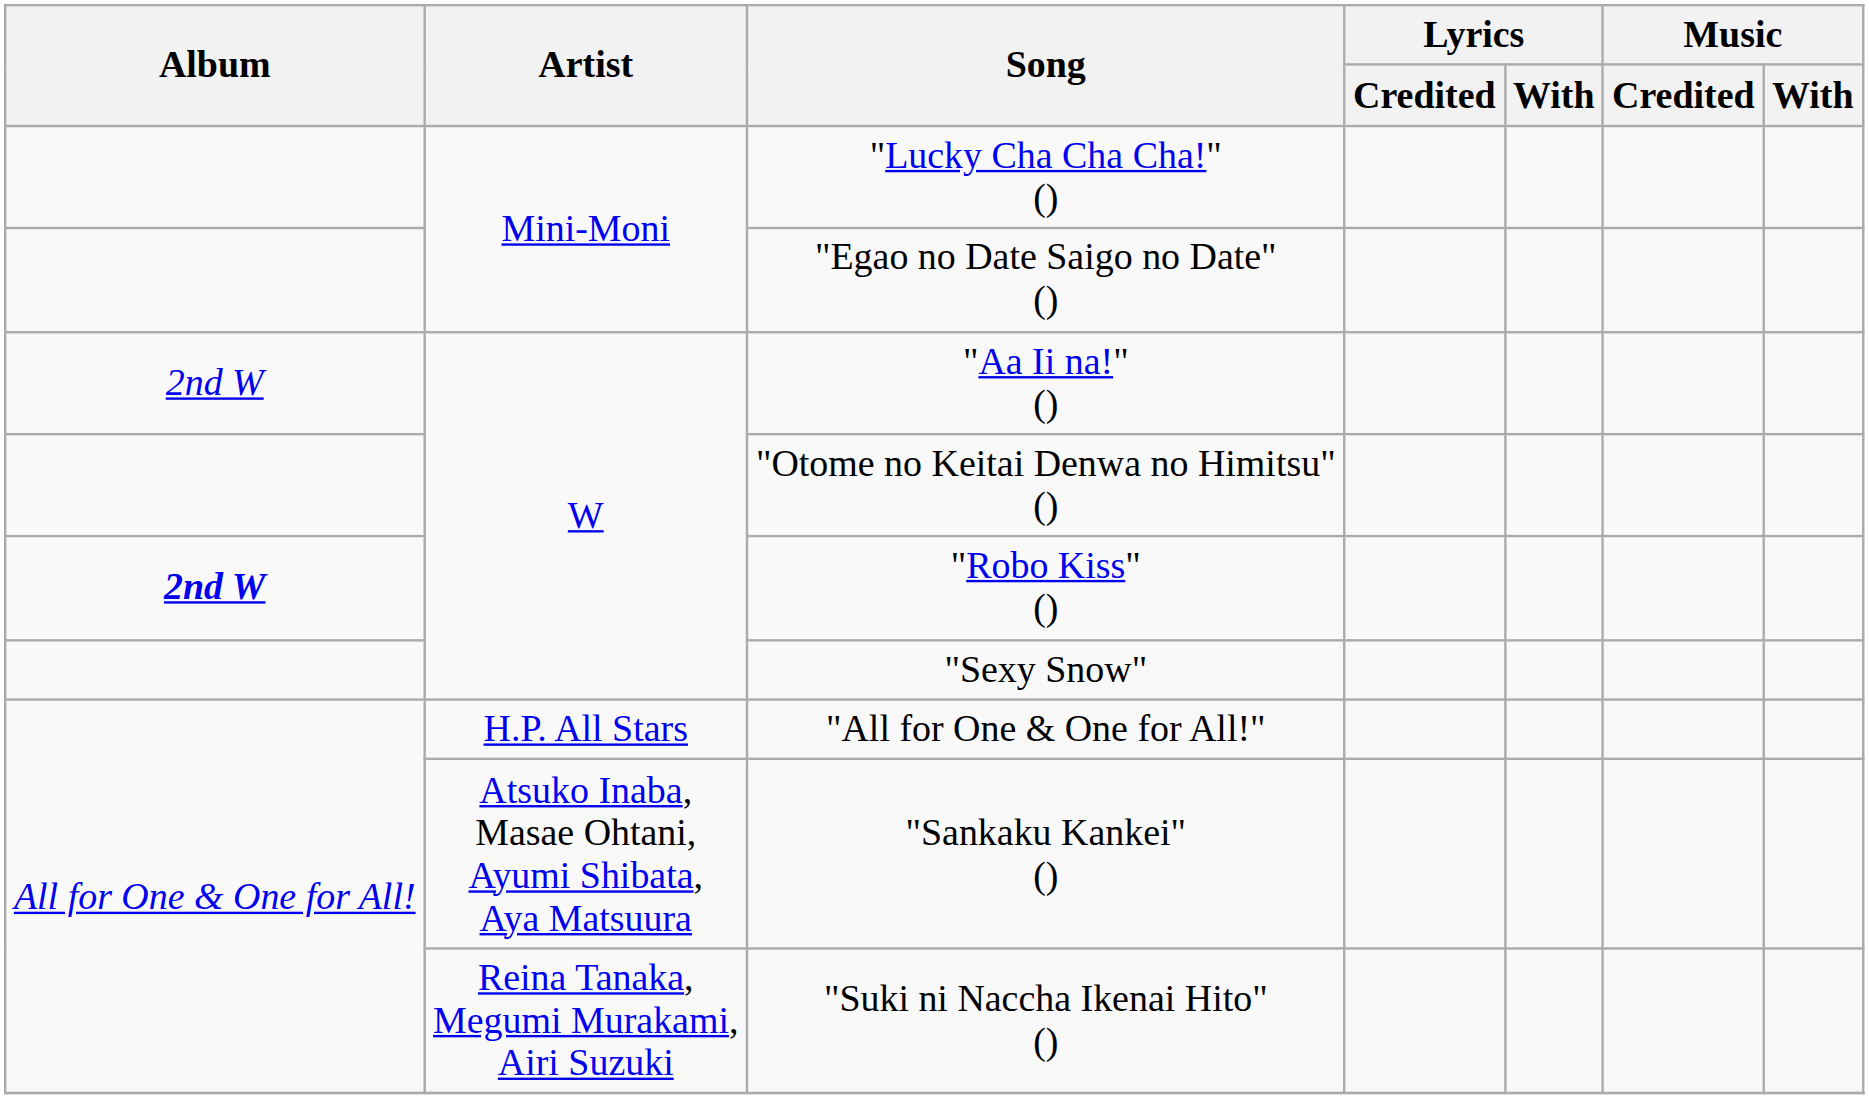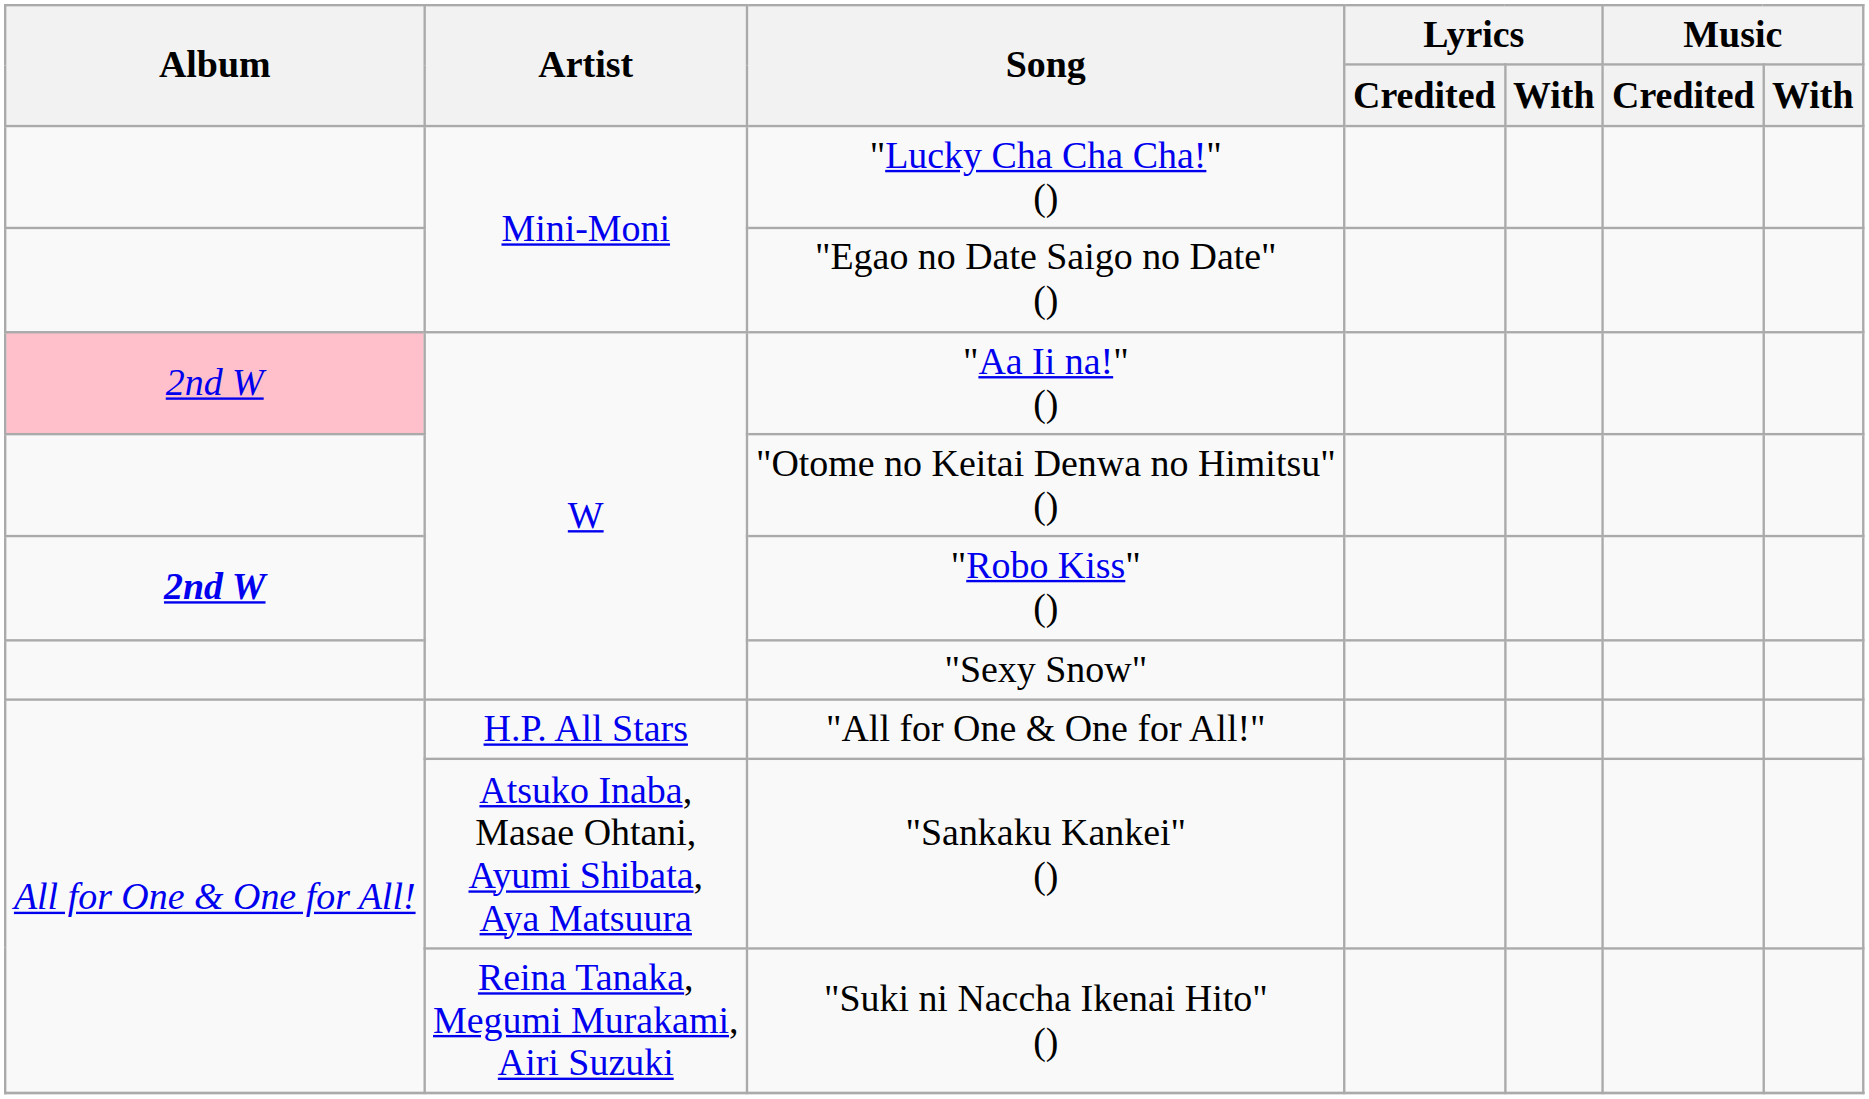(215, 381) no background -> (215, 381) pink background
